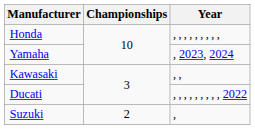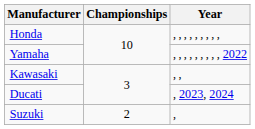(203, 54) , 2023, 2024 -> (210, 54) , , , , , , , , , 2022
(210, 94) , , , , , , , , , 2022 -> (203, 94) , 2023, 2024
